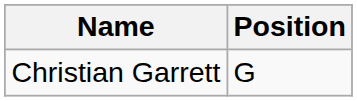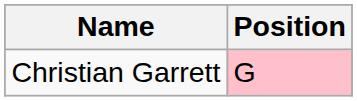(245, 72) no background -> (245, 72) pink background
